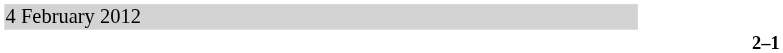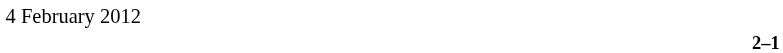(73, 16) lightgrey background -> (73, 16) no background
